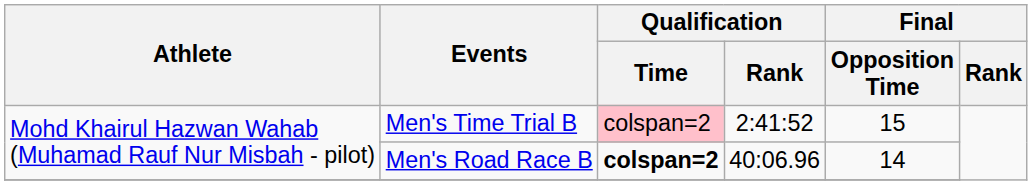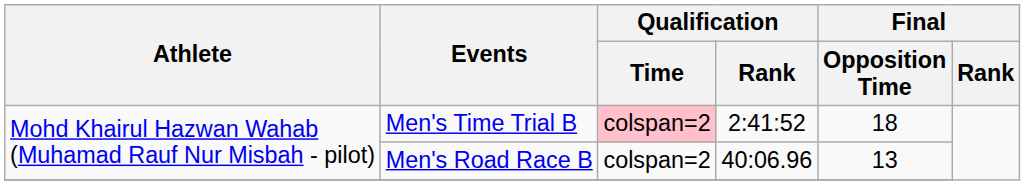(892, 123) 15 -> (885, 123) 18
(661, 160) bold -> (657, 160) normal
(892, 160) 14 -> (885, 160) 13
